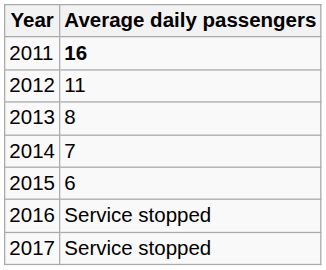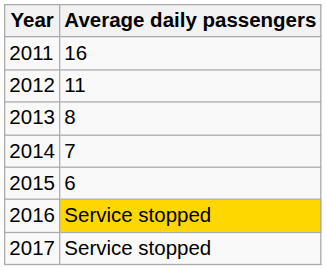(76, 53) bold -> (76, 53) normal
(138, 215) no background -> (138, 215) gold background
